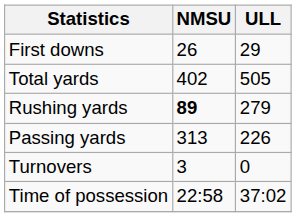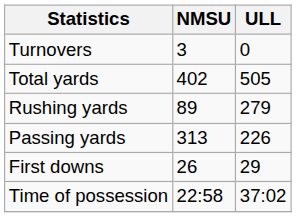rows swapped: (56, 49) <-> (50, 166)
(187, 108) bold -> (187, 108) normal
